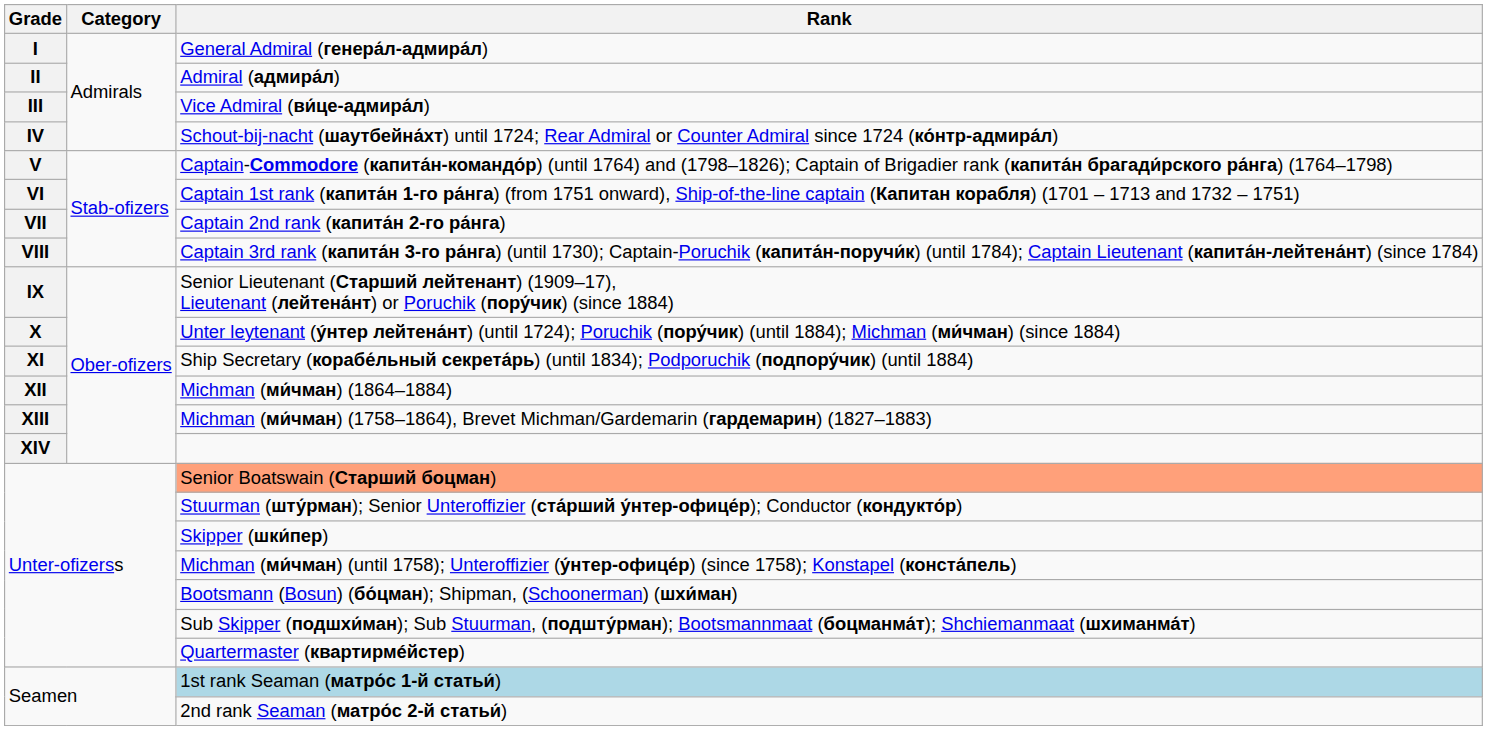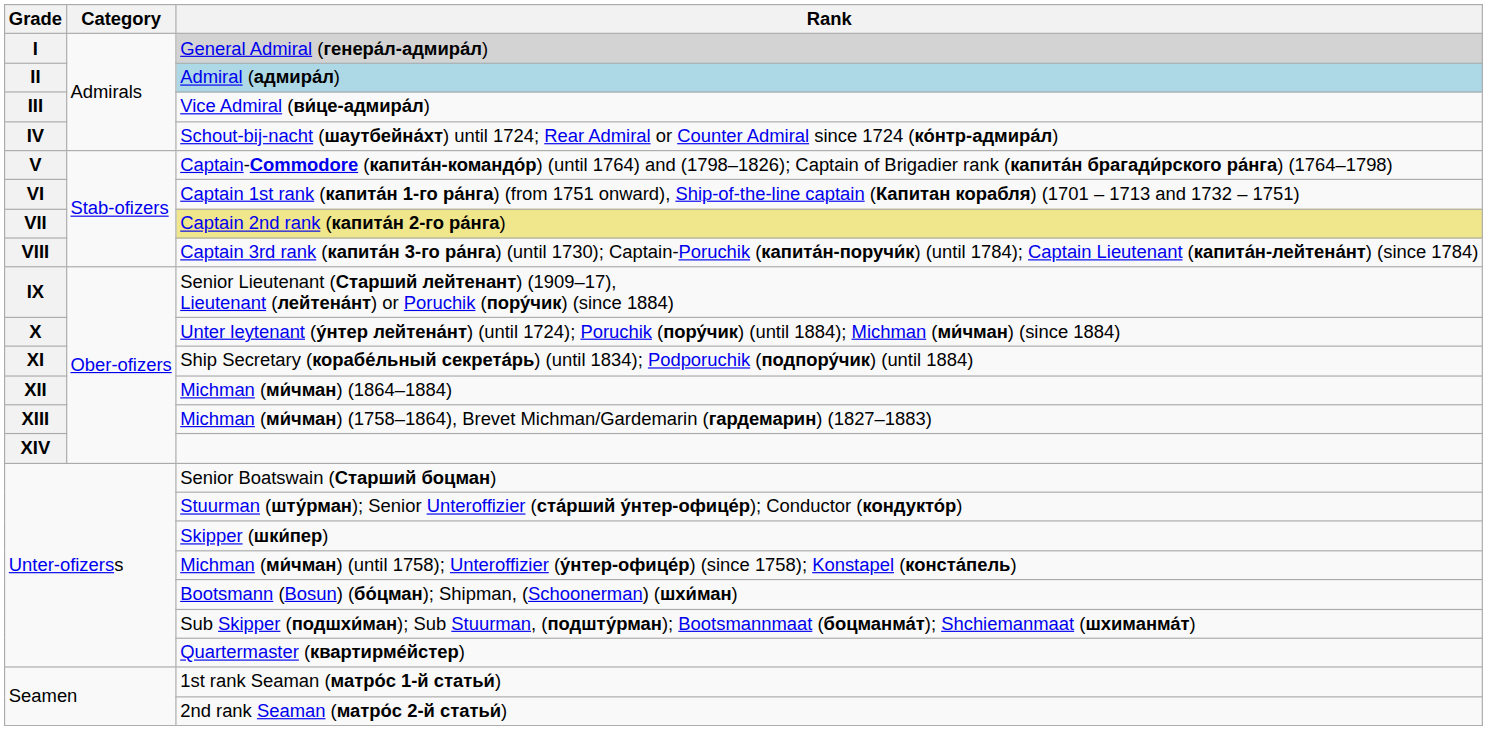(334, 48) no background -> (334, 48) lightgrey background
(260, 77) no background -> (260, 77) lightblue background
(343, 223) no background -> (343, 223) khaki background
(338, 477) lightsalmon background -> (338, 477) no background
(341, 681) lightblue background -> (341, 681) no background
